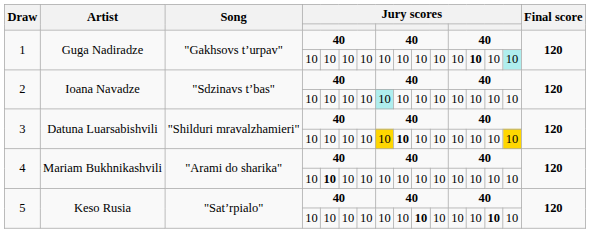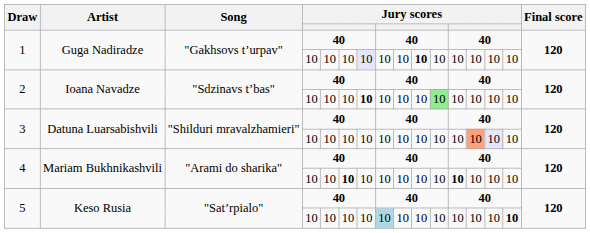(366, 59) no background -> (366, 59) lavender background
(421, 59) normal -> (421, 59) bold
(476, 59) bold -> (476, 59) normal
(512, 59) paleturquoise background -> (512, 59) no background
(366, 99) normal -> (366, 99) bold
(384, 99) paleturquoise background -> (384, 99) no background
(439, 99) no background -> (439, 99) lightgreen background
(384, 138) gold background -> (384, 138) no background
(403, 138) bold -> (403, 138) normal
(476, 138) no background -> (476, 138) lightsalmon background
(494, 138) no background -> (494, 138) lavender background
(512, 138) gold background -> (512, 138) no background
(330, 178) bold -> (330, 178) normal
(348, 178) normal -> (348, 178) bold
(457, 178) normal -> (457, 178) bold
(384, 218) no background -> (384, 218) lightblue background
(421, 218) bold -> (421, 218) normal
(494, 218) bold -> (494, 218) normal
(512, 218) normal -> (512, 218) bold
